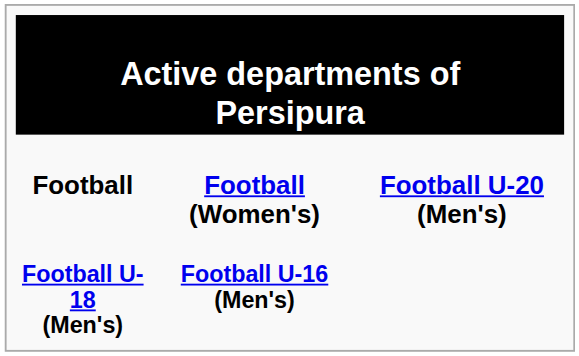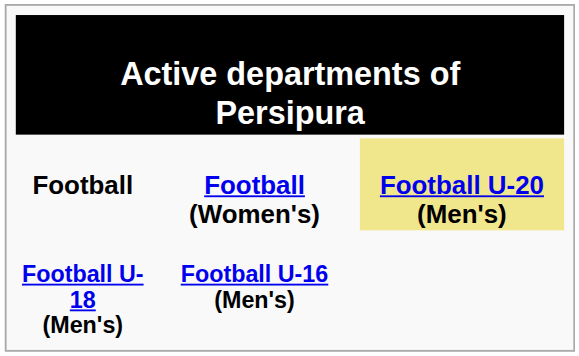(462, 199) no background -> (462, 199) khaki background
